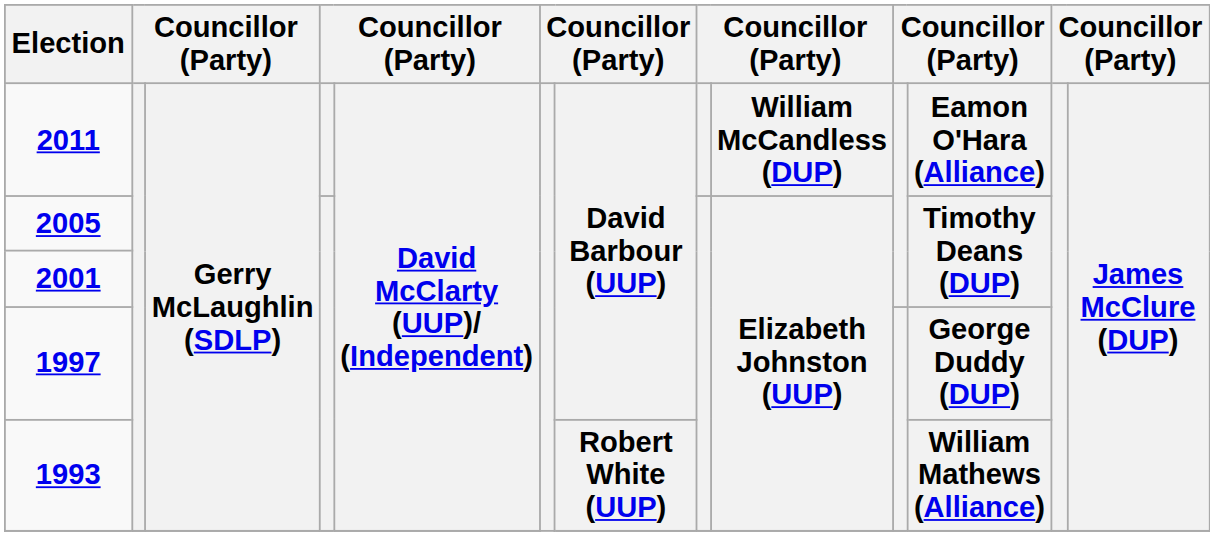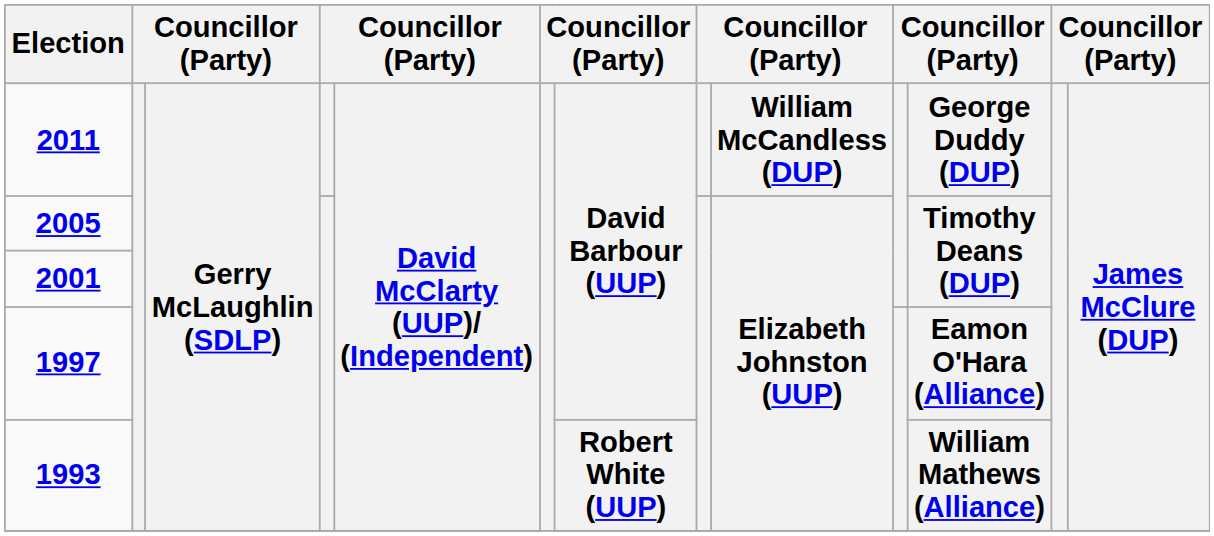(979, 139) Eamon O'Hara (Alliance) -> (979, 139) George Duddy (DUP)
(979, 362) George Duddy (DUP) -> (979, 362) Eamon O'Hara (Alliance)
